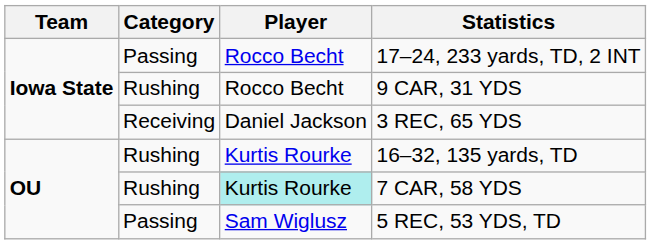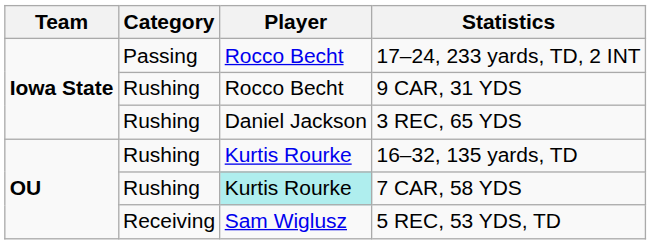(169, 121) Receiving -> (161, 121) Rushing
(160, 221) Passing -> (169, 221) Receiving
